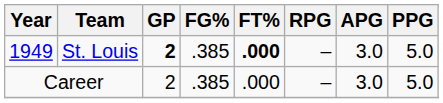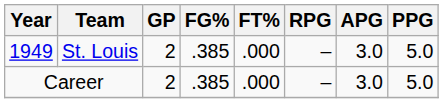(170, 51) bold -> (170, 51) normal
(261, 51) bold -> (261, 51) normal
